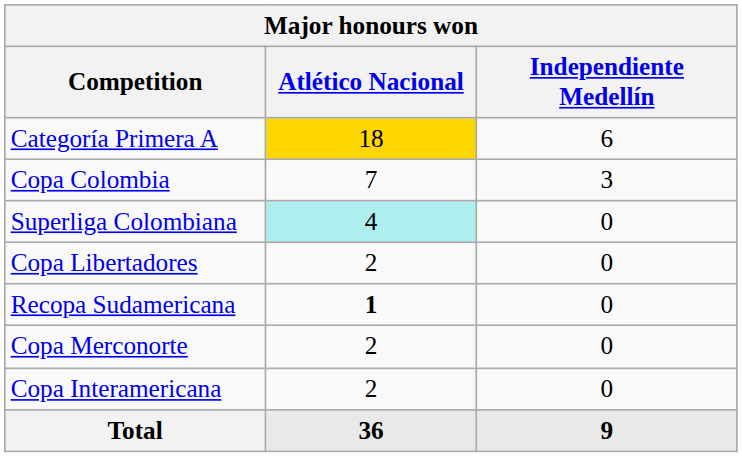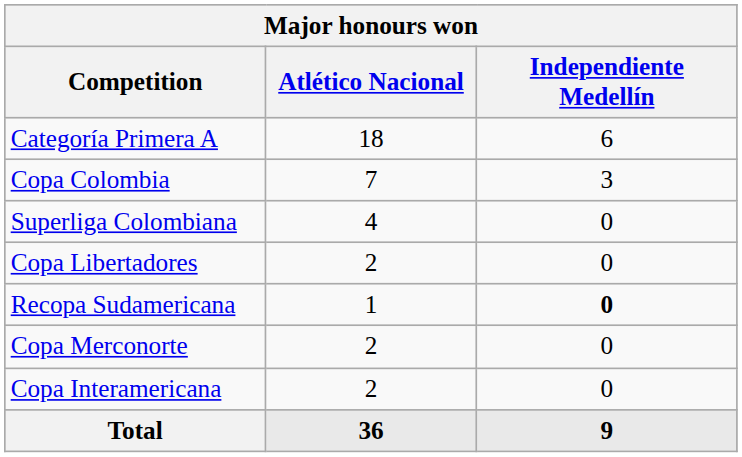(371, 138) gold background -> (371, 138) no background
(371, 221) paleturquoise background -> (371, 221) no background
(371, 304) bold -> (371, 304) normal
(607, 304) normal -> (607, 304) bold
